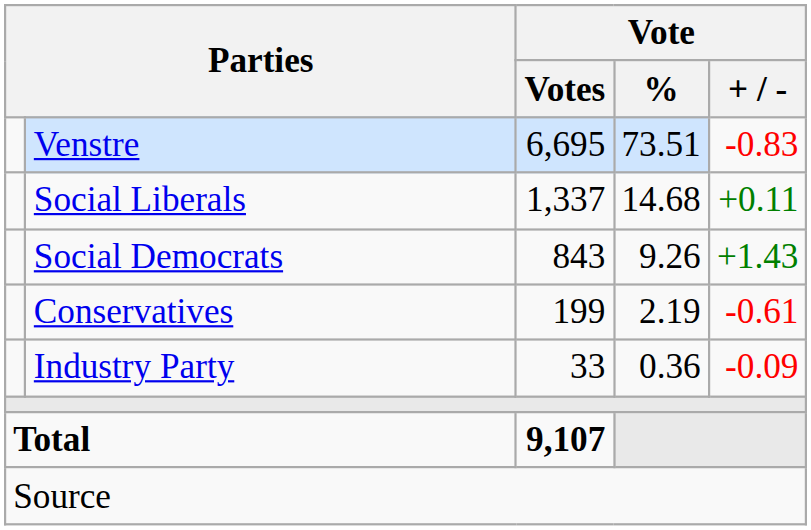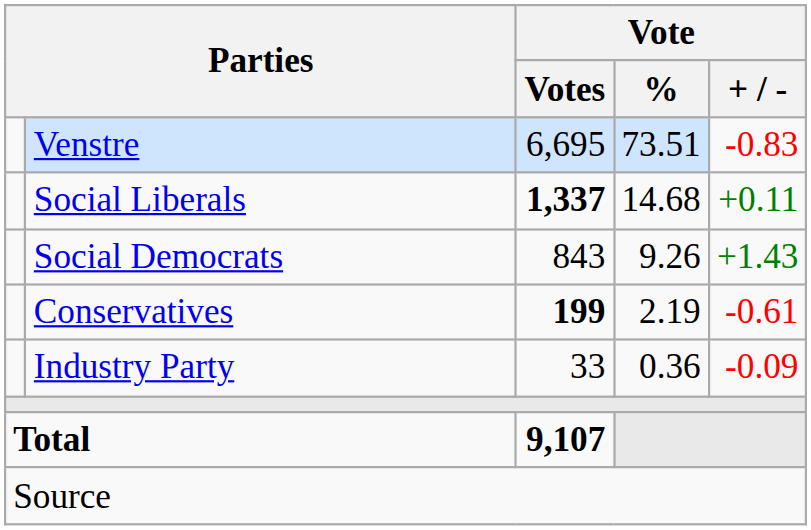(566, 199) normal -> (566, 199) bold
(579, 311) normal -> (579, 311) bold
